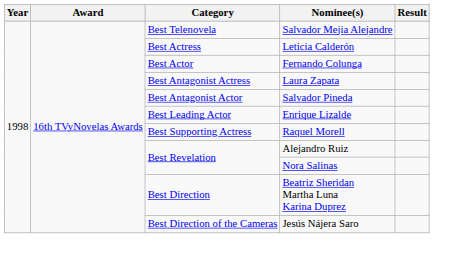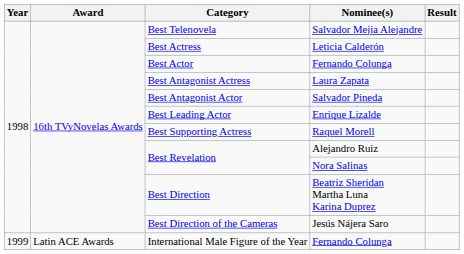+ row: (227, 241)
